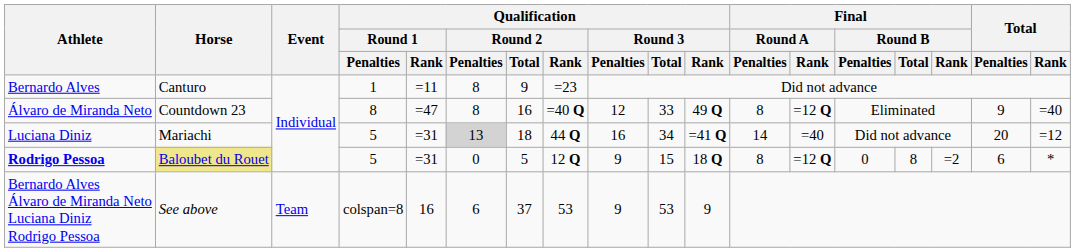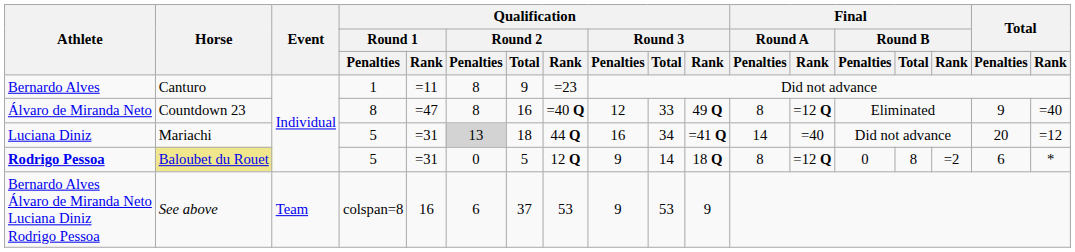(666, 159) 15 -> (666, 159) 14
